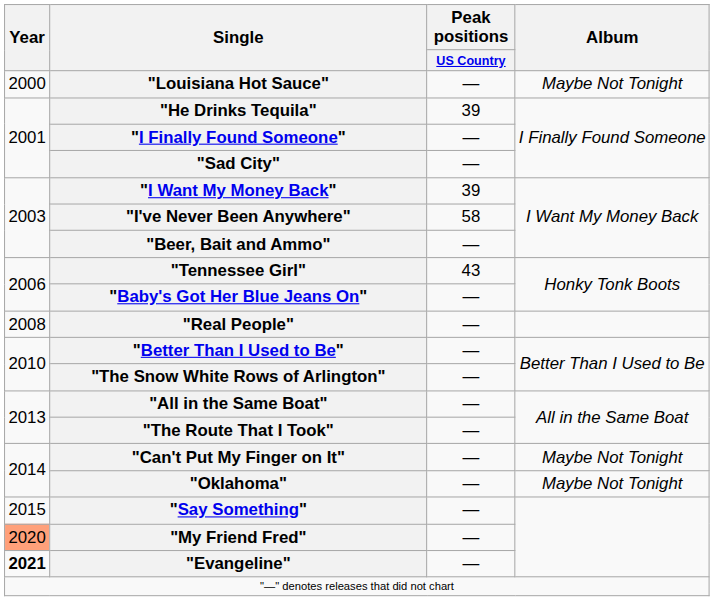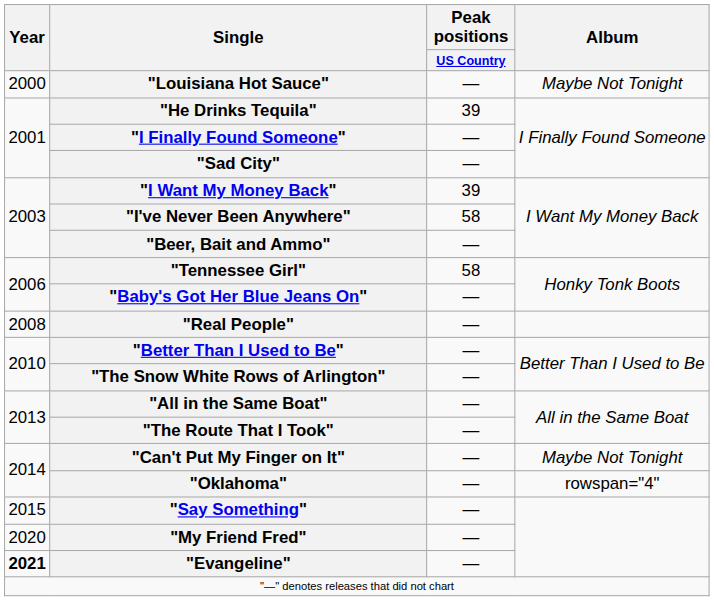(471, 270) 43 -> (471, 270) 58
(612, 483) Maybe Not Tonight -> (612, 483) rowspan="4"
(27, 537) lightsalmon background -> (27, 537) no background
